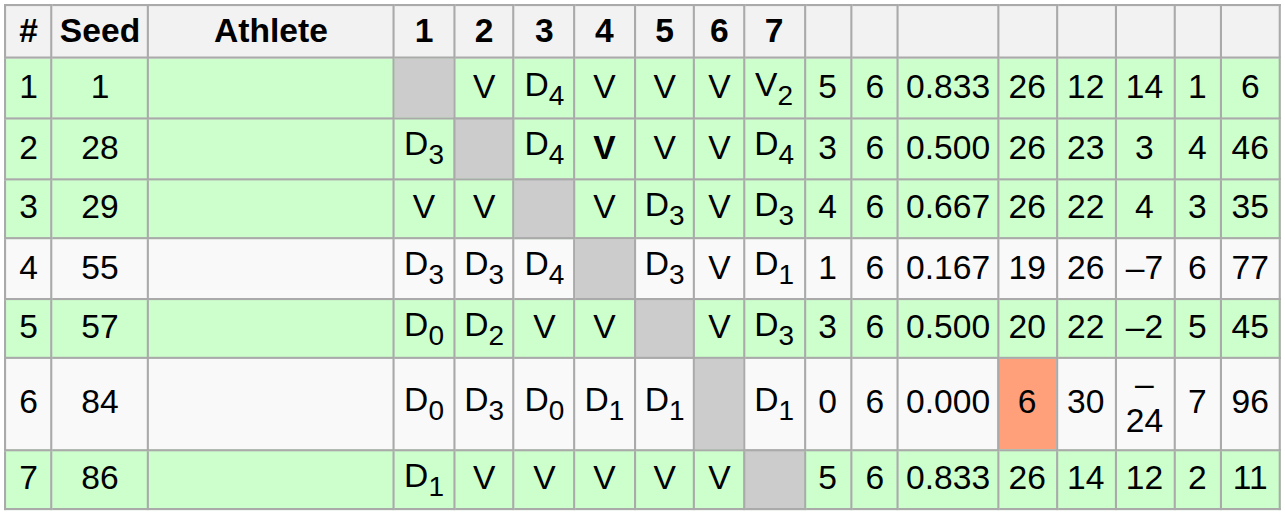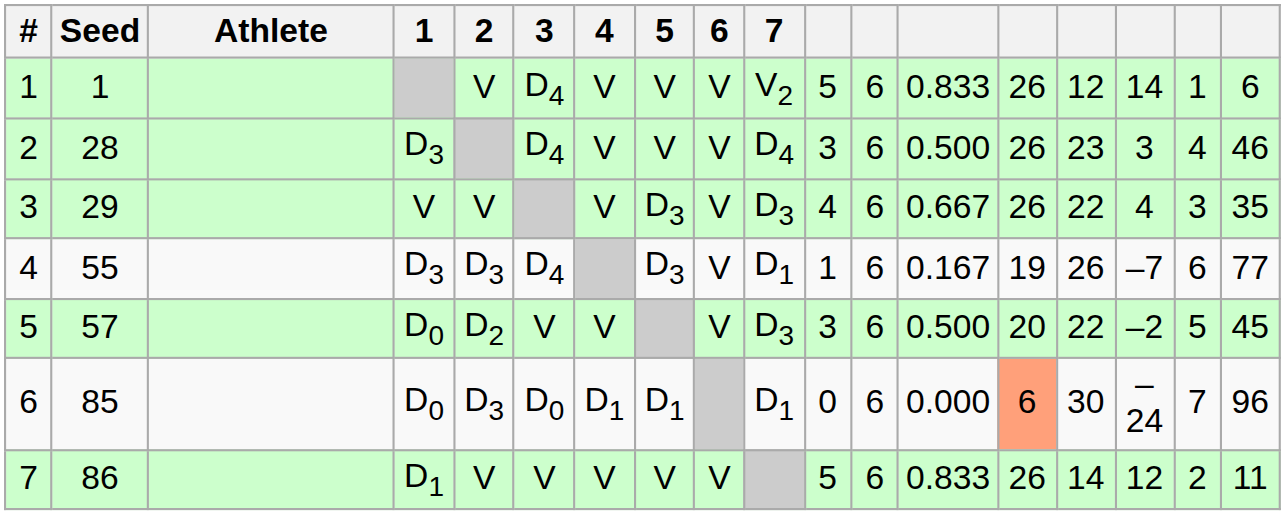(604, 147) bold -> (604, 147) normal
(100, 403) 84 -> (100, 403) 85
